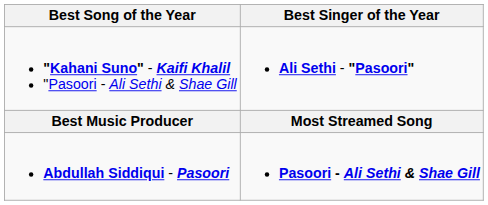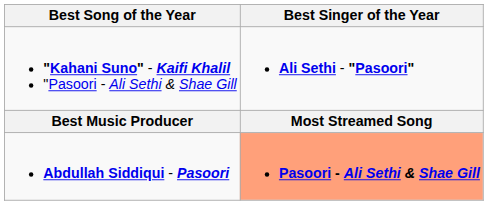(362, 174) no background -> (362, 174) lightsalmon background
